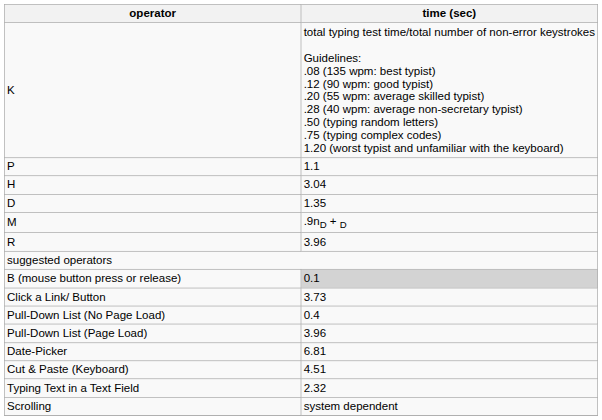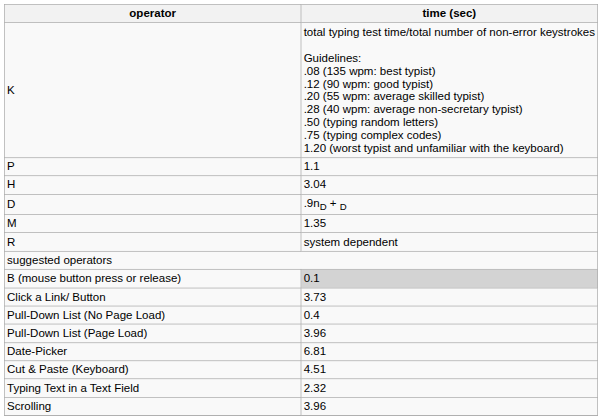(315, 203) 1.35 -> (325, 204) .9nD + D
(325, 223) .9nD + D -> (315, 223) 1.35
(315, 242) 3.96 -> (351, 242) system dependent
(351, 406) system dependent -> (315, 406) 3.96
